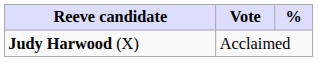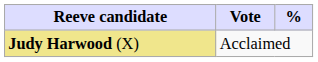(74, 43) no background -> (74, 43) khaki background
